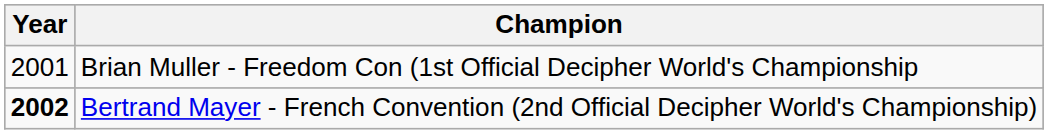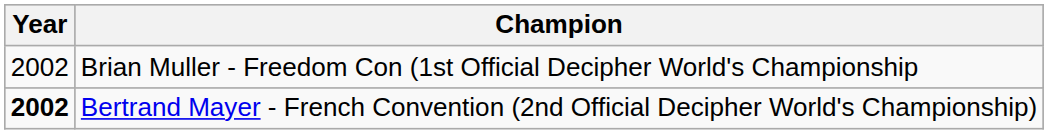(40, 66) 2001 -> (40, 66) 2002
